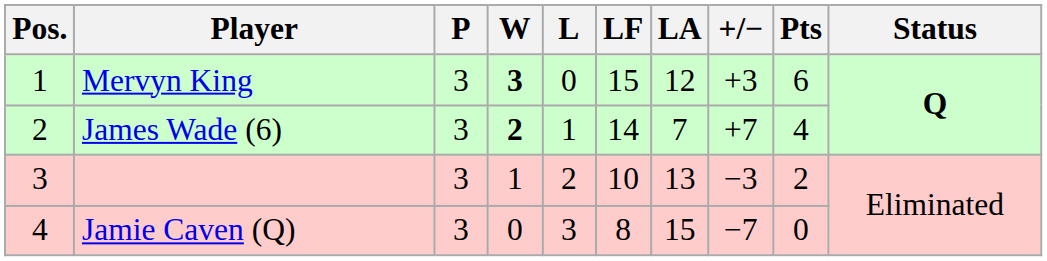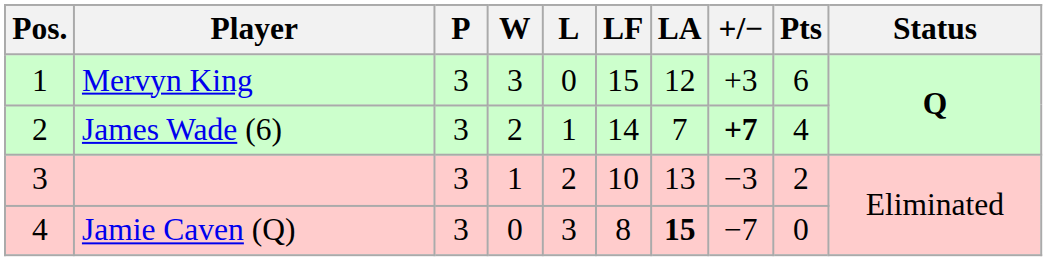(515, 79) bold -> (515, 79) normal
(515, 129) bold -> (515, 129) normal
(741, 129) normal -> (741, 129) bold
(680, 229) normal -> (680, 229) bold
